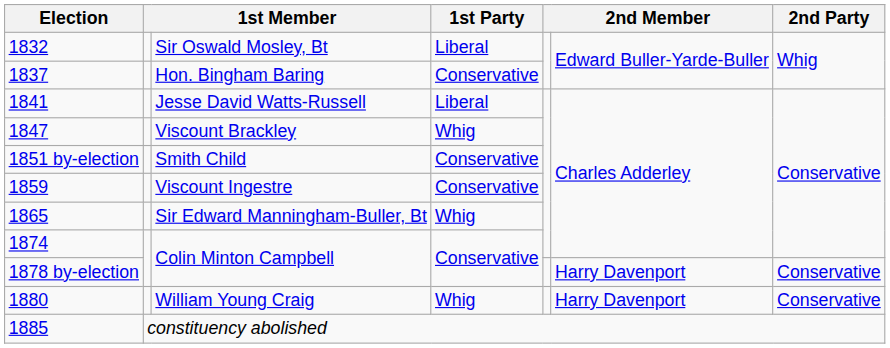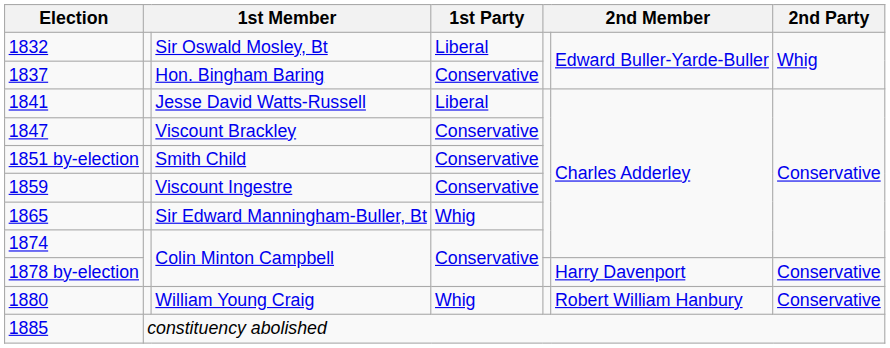(455, 131) Whig -> (487, 131) Conservative
(620, 300) Harry Davenport -> (649, 300) Robert William Hanbury
